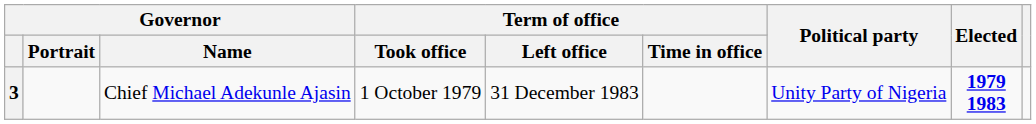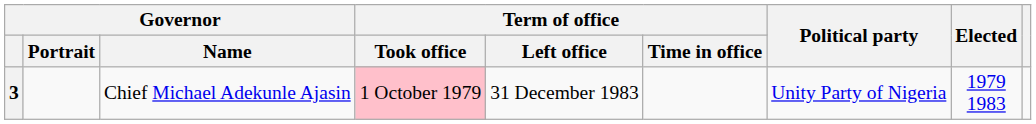(420, 92) no background -> (420, 92) pink background
(986, 92) bold -> (986, 92) normal
